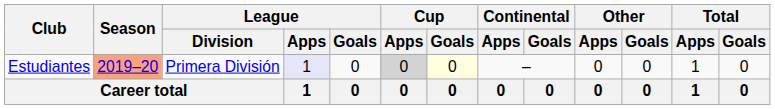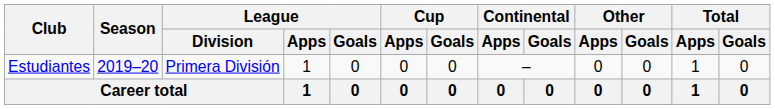(128, 66) lightsalmon background -> (128, 66) no background
(307, 66) lavender background -> (307, 66) no background
(404, 66) lightgrey background -> (404, 66) no background
(452, 66) lightyellow background -> (452, 66) no background
